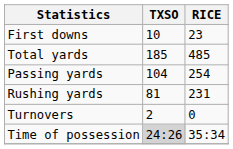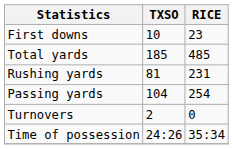rows swapped: (55, 94) <-> (55, 74)
(164, 134) lightgrey background -> (164, 134) no background
